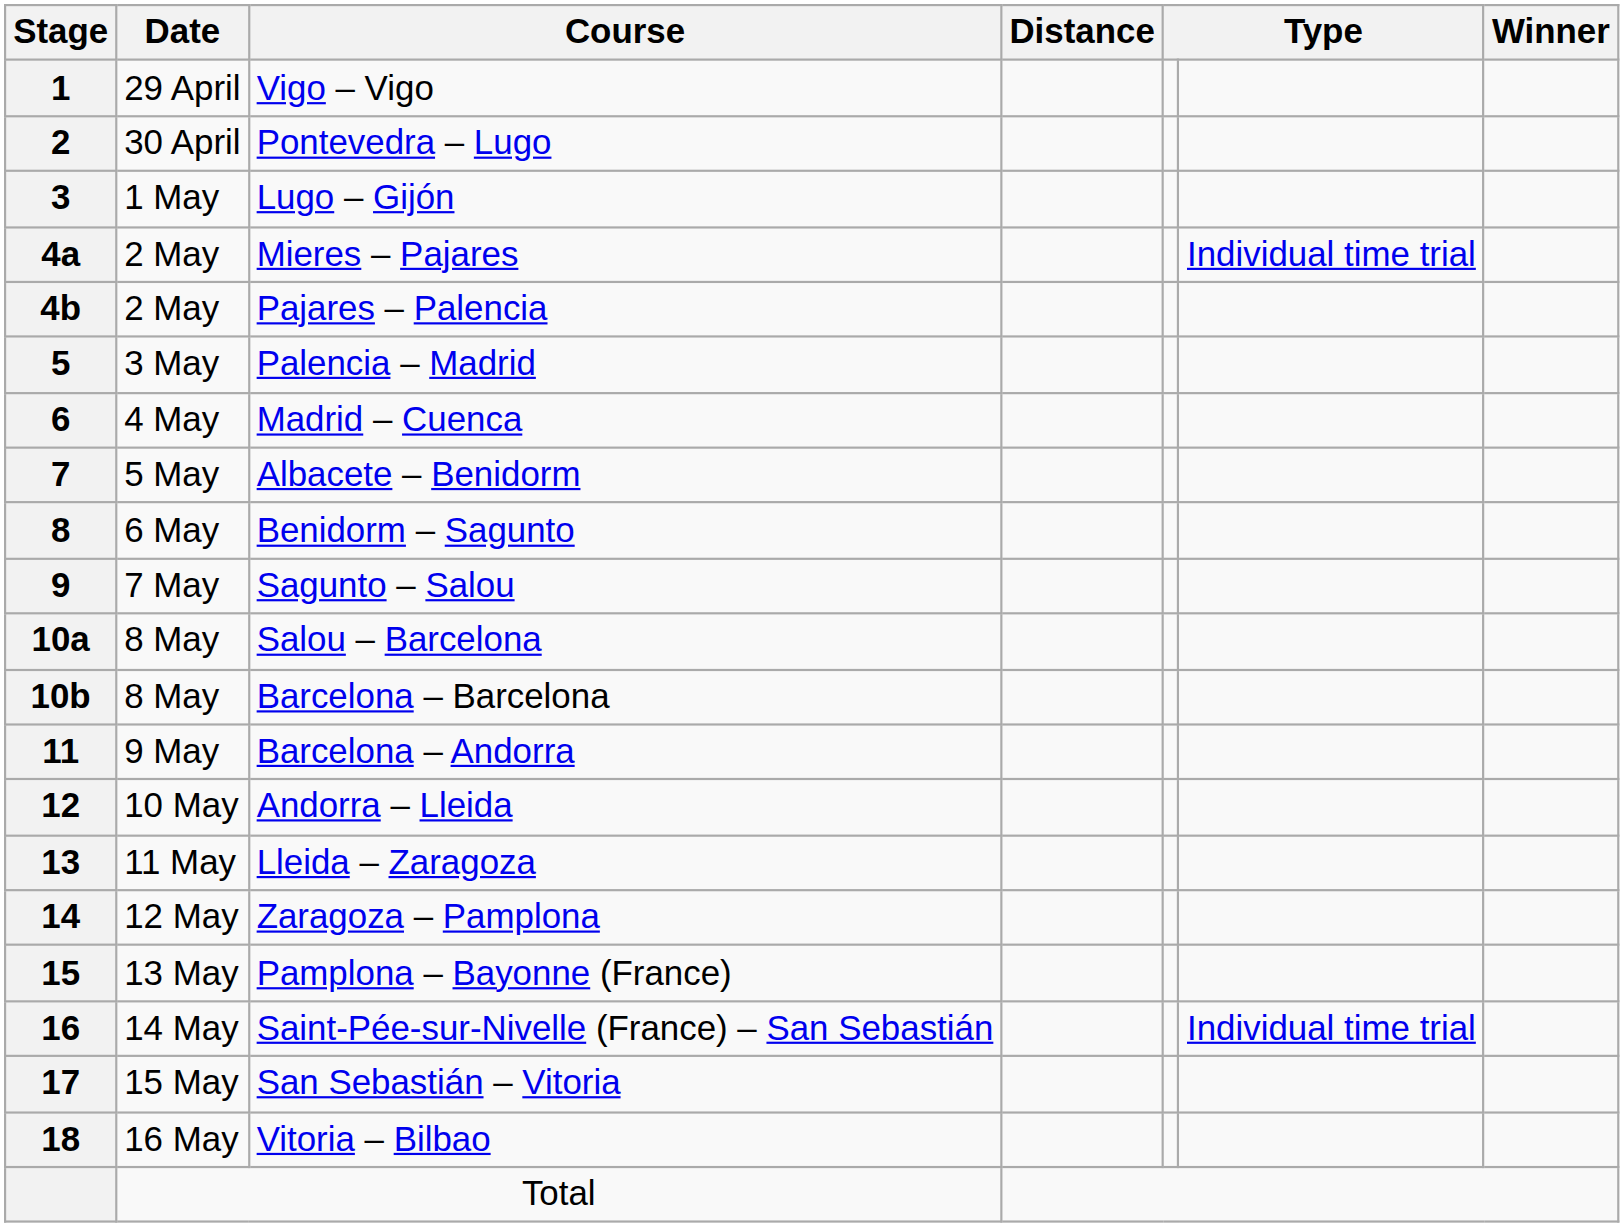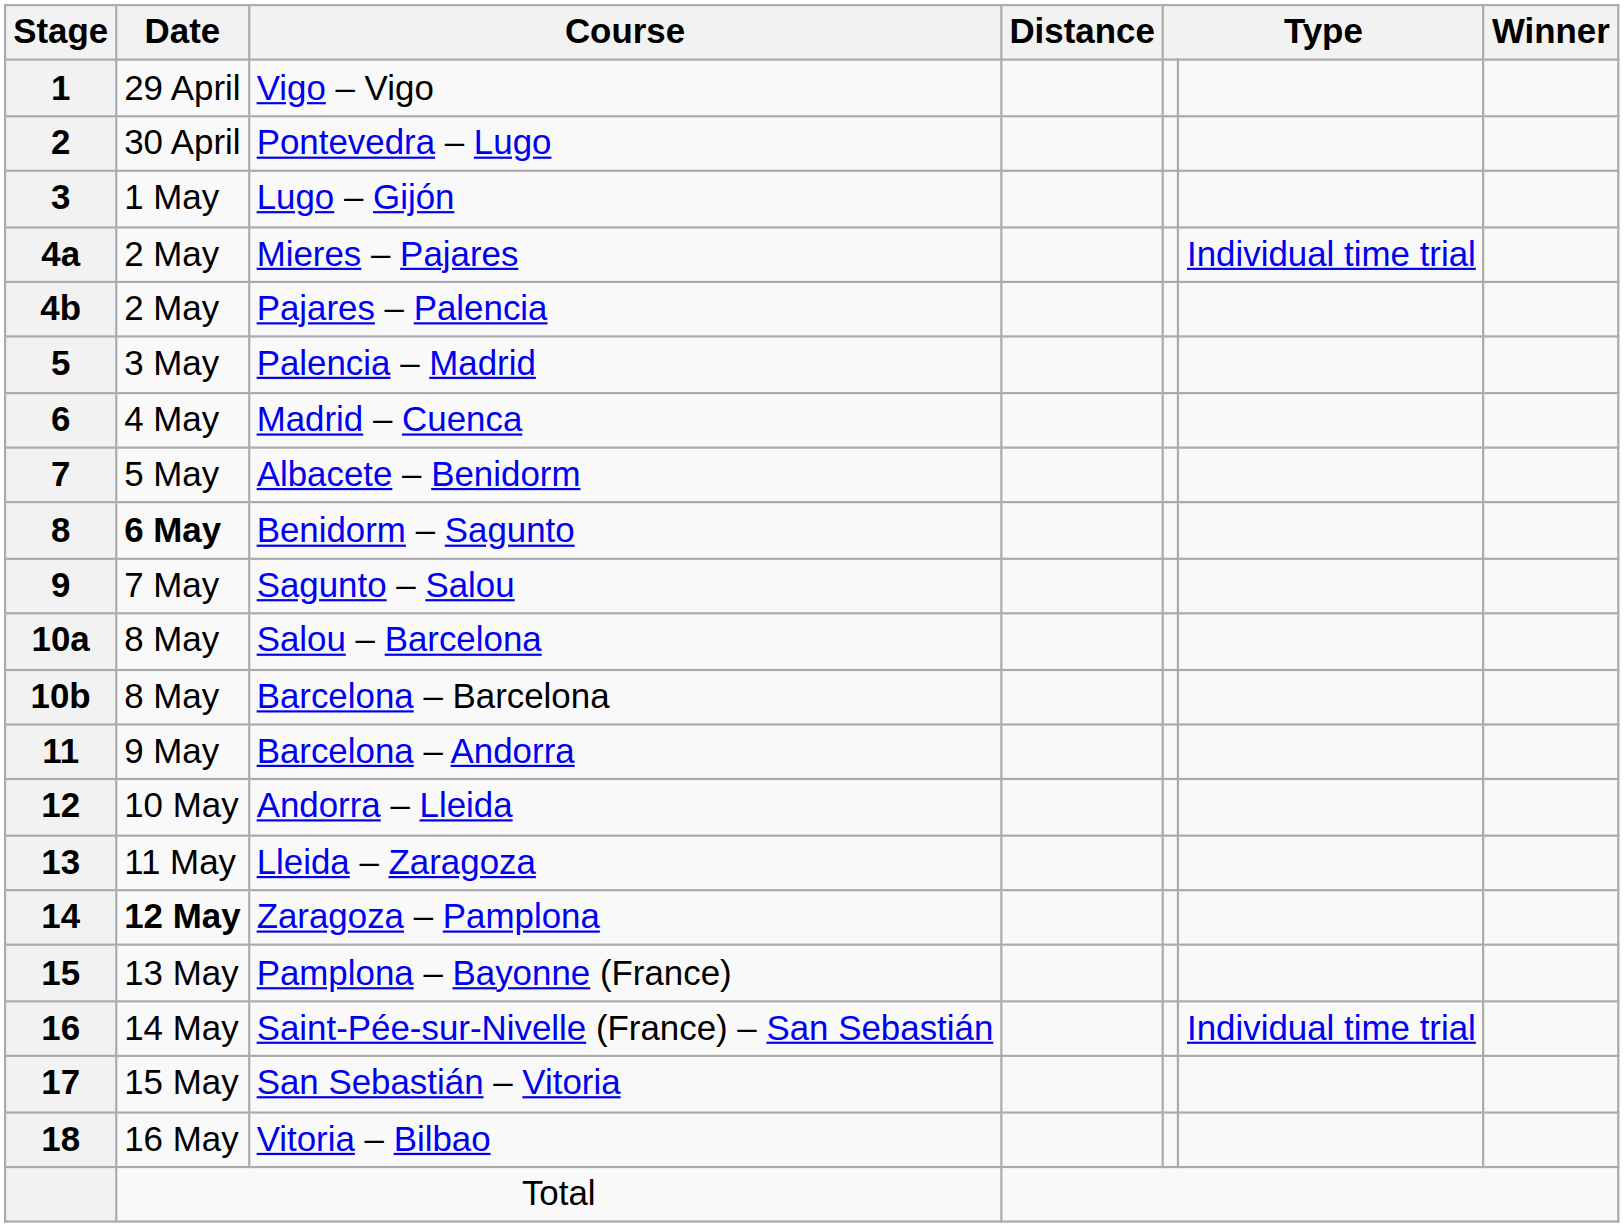(172, 530) normal -> (173, 530) bold
(181, 917) normal -> (182, 917) bold
